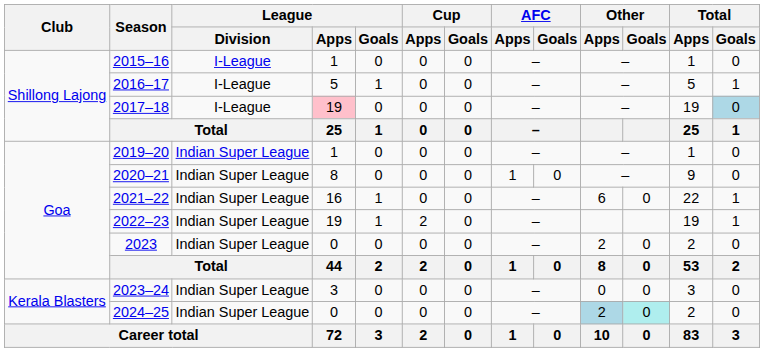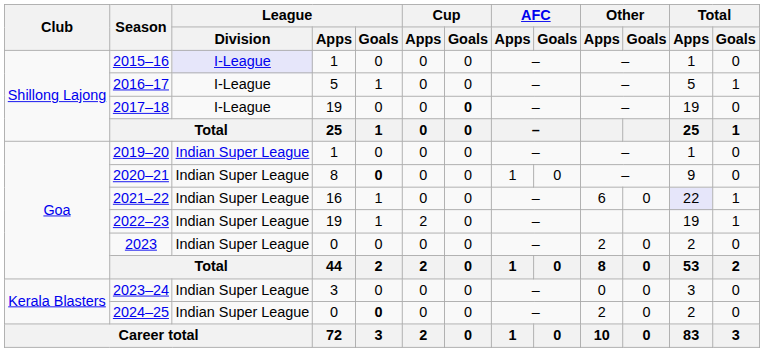(242, 61) no background -> (242, 61) lavender background
(334, 107) pink background -> (334, 107) no background
(468, 107) normal -> (468, 107) bold
(736, 107) lightblue background -> (736, 107) no background
(379, 175) normal -> (379, 175) bold
(691, 198) no background -> (691, 198) lavender background
(379, 312) normal -> (379, 312) bold
(602, 312) lightblue background -> (602, 312) no background
(646, 312) paleturquoise background -> (646, 312) no background
